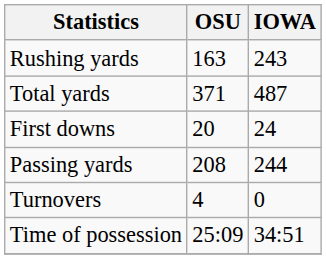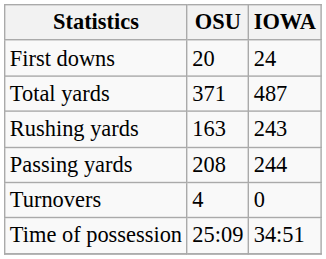rows swapped: (62, 128) <-> (74, 57)
